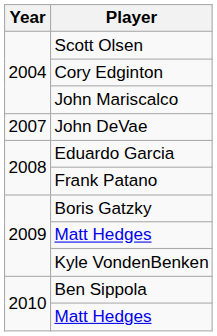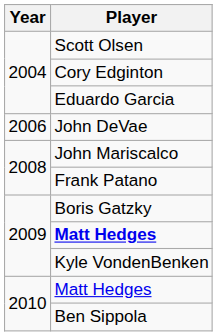(116, 99) John Mariscalco -> (114, 99) Eduardo Garcia
(28, 126) 2007 -> (28, 126) 2006
(114, 153) Eduardo Garcia -> (116, 153) John Mariscalco
(103, 235) normal -> (105, 235) bold
(101, 289) Ben Sippola -> (103, 289) Matt Hedges
(103, 316) Matt Hedges -> (101, 316) Ben Sippola
